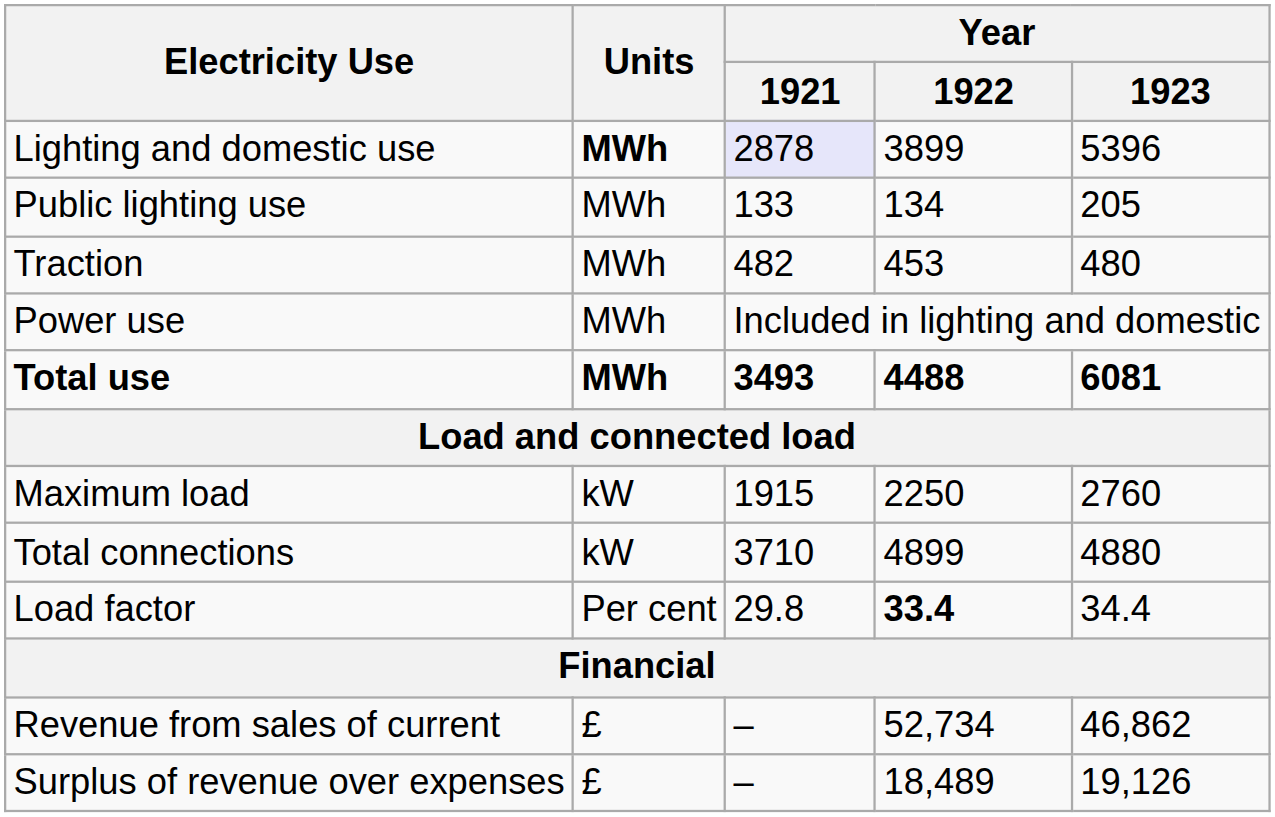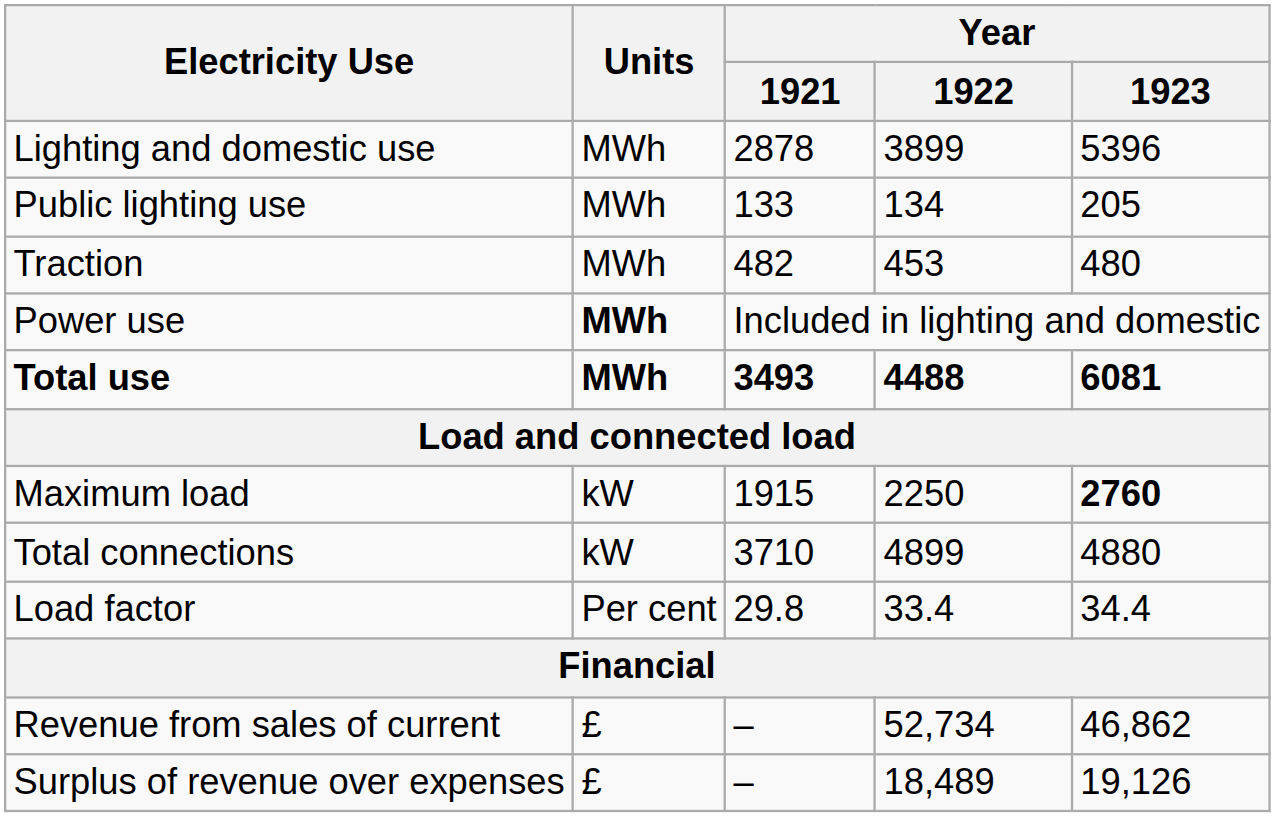(625, 148) bold -> (624, 148) normal
(774, 148) lavender background -> (774, 148) no background
(624, 321) normal -> (625, 321) bold
(1121, 494) normal -> (1121, 494) bold
(919, 609) bold -> (919, 609) normal
